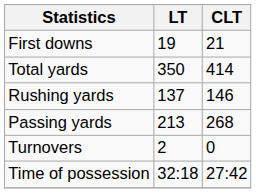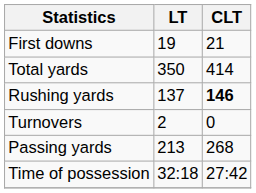(220, 95) normal -> (220, 95) bold
rows swapped: (60, 122) <-> (45, 148)
